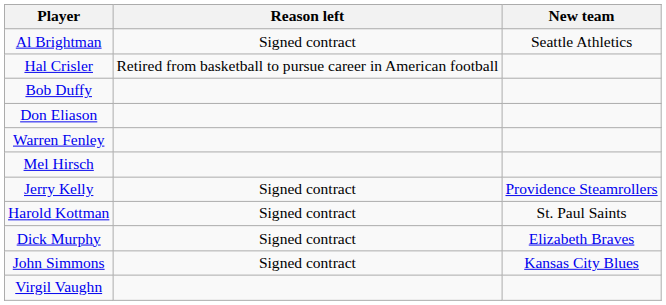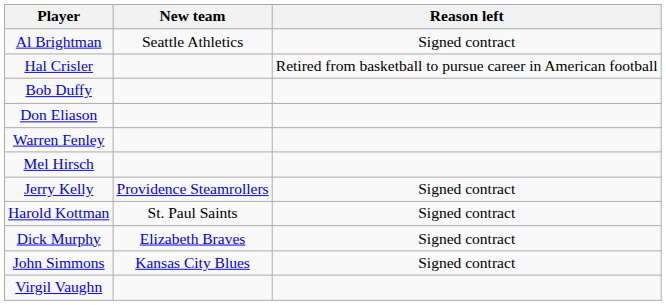columns swapped: (307, 16) <-> (582, 16)
